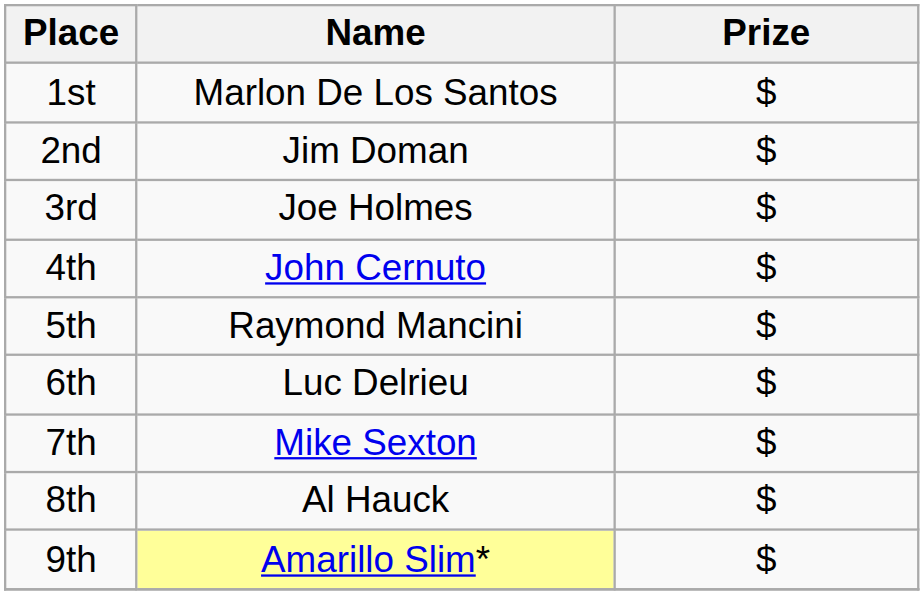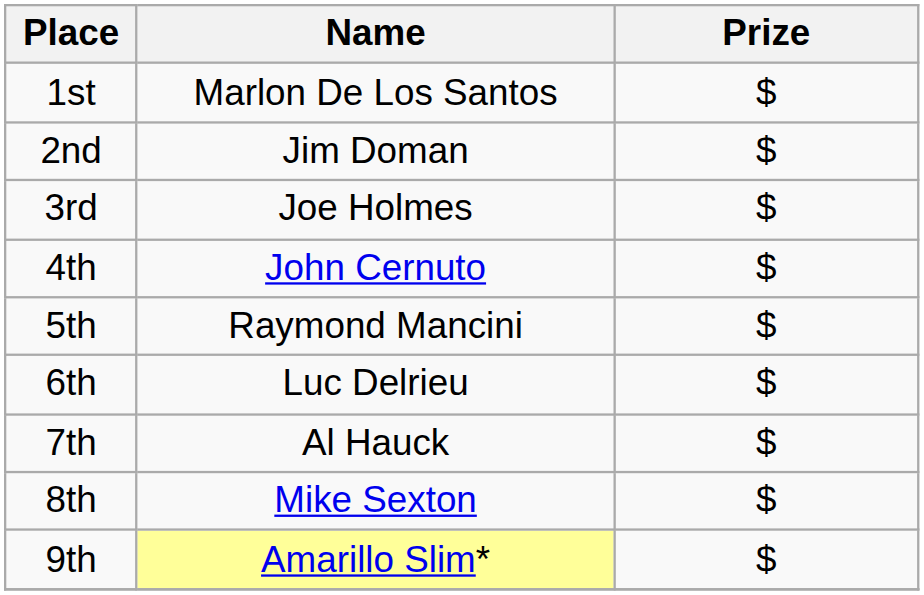(376, 442) Mike Sexton -> (376, 442) Al Hauck
(376, 500) Al Hauck -> (376, 500) Mike Sexton
